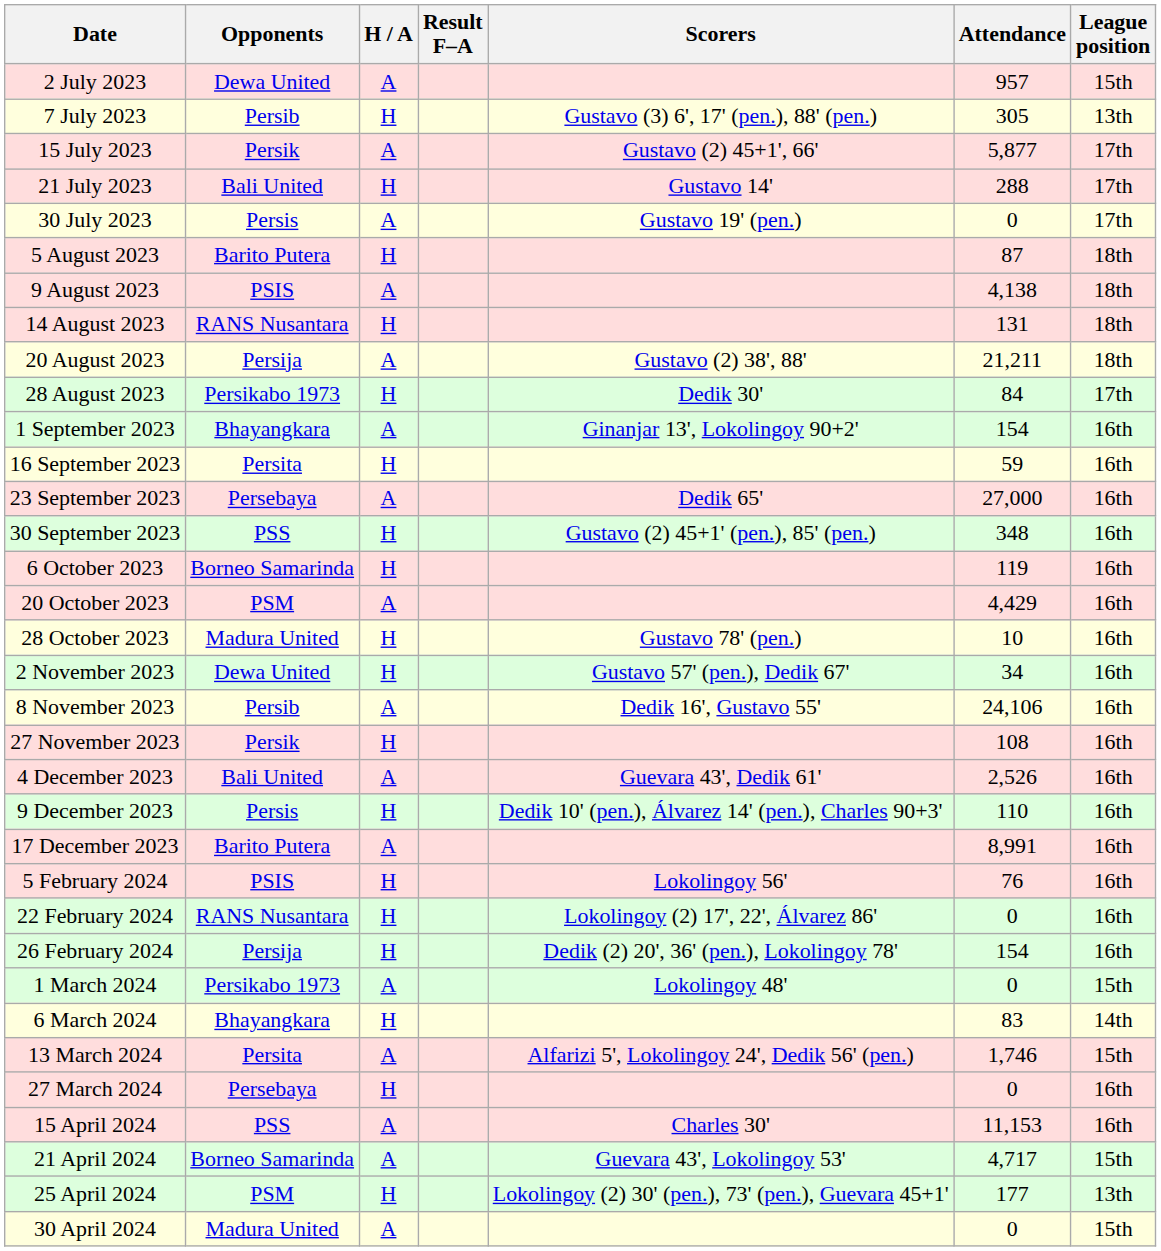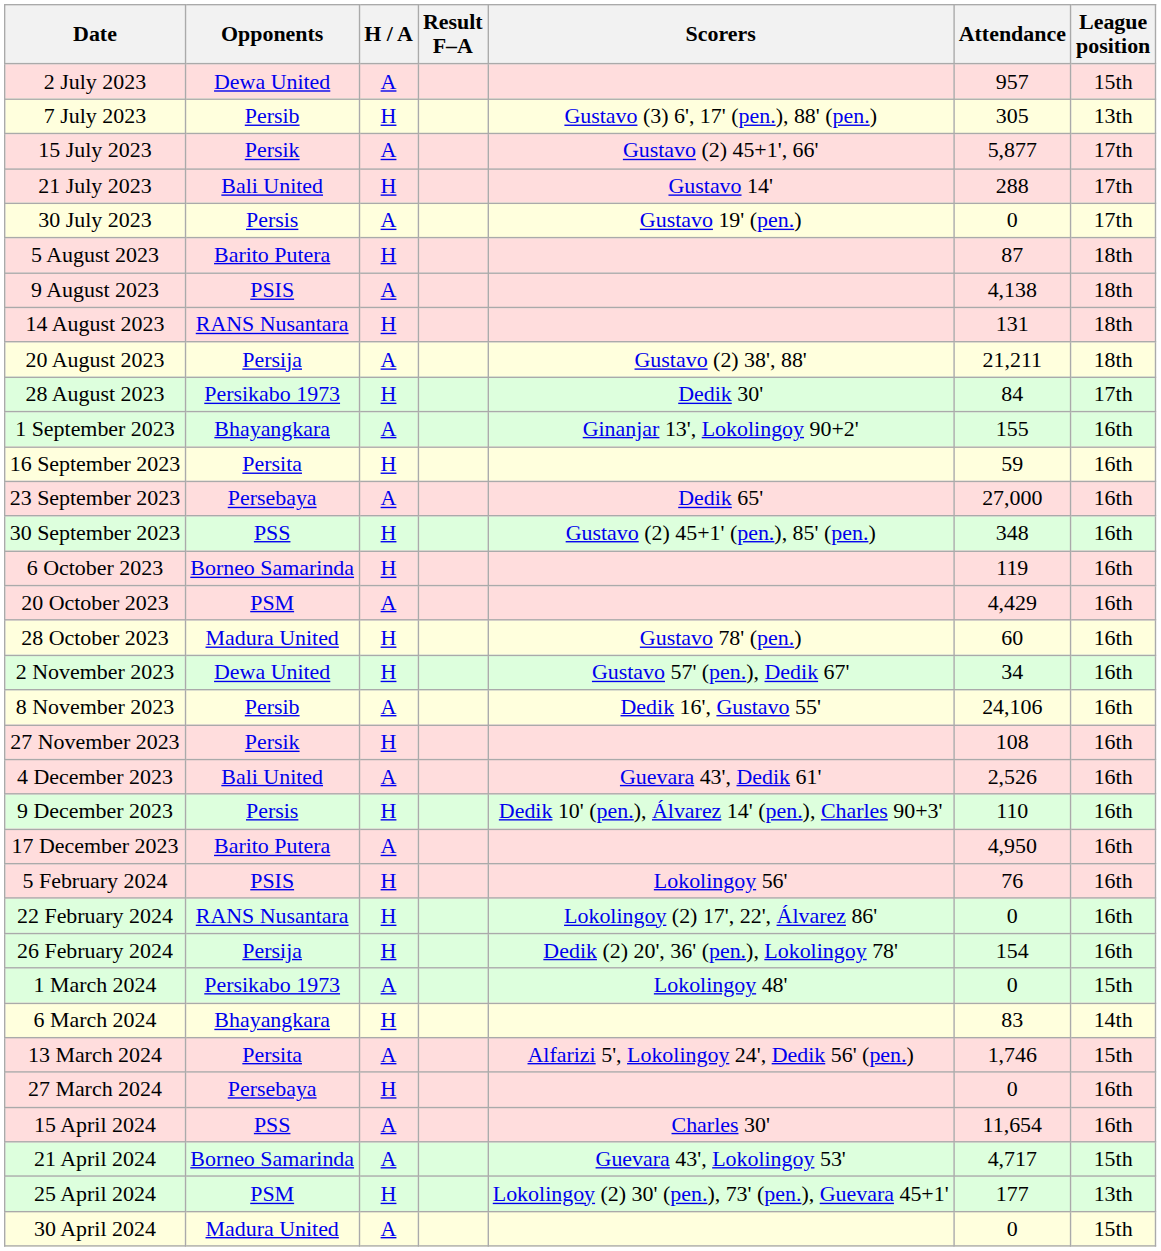(1012, 428) 154 -> (1012, 428) 155
(1012, 637) 10 -> (1012, 637) 60
(1012, 846) 8,991 -> (1012, 846) 4,950
(1012, 1124) 11,153 -> (1012, 1124) 11,654
